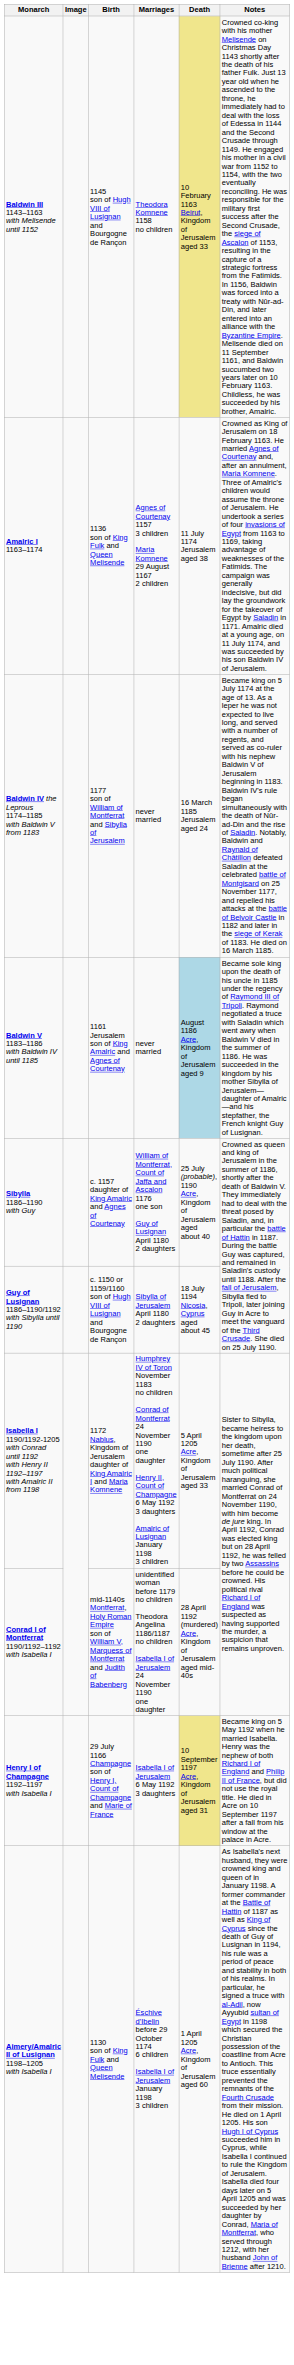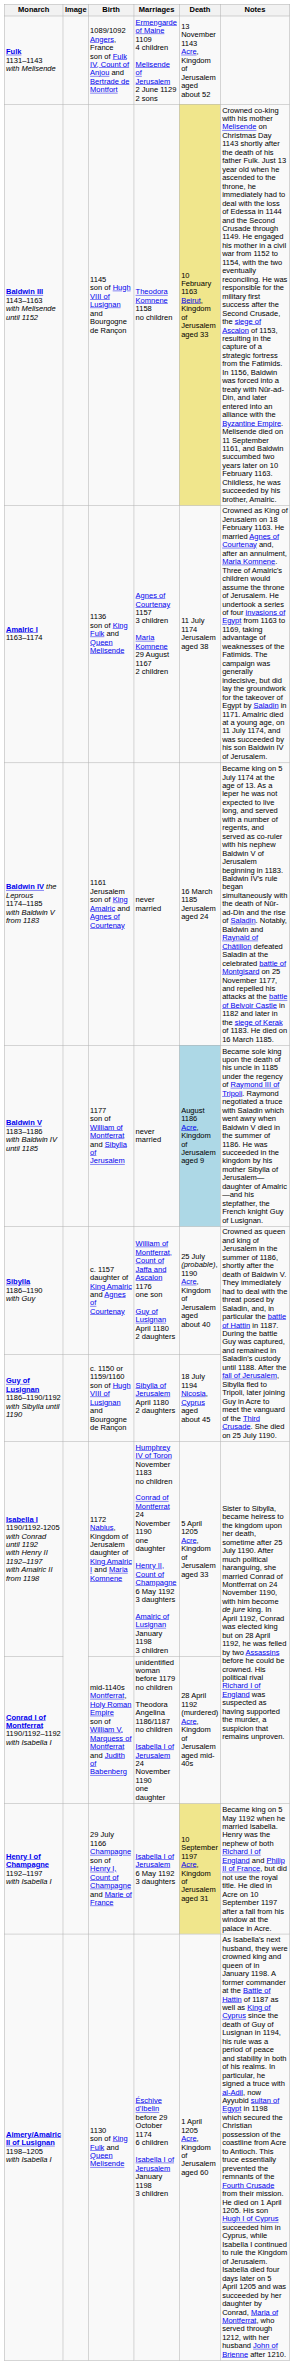+ row: (31, 60)
(109, 816) 1177 son of William of Montferrat and Sibylla of Jerusalem -> (110, 904) 1161 Jerusalem son of King Amalric and Agnes of Courtenay
(110, 1047) 1161 Jerusalem son of King Amalric and Agnes of Courtenay -> (109, 1136) 1177 son of William of Montferrat and Sibylla of Jerusalem
